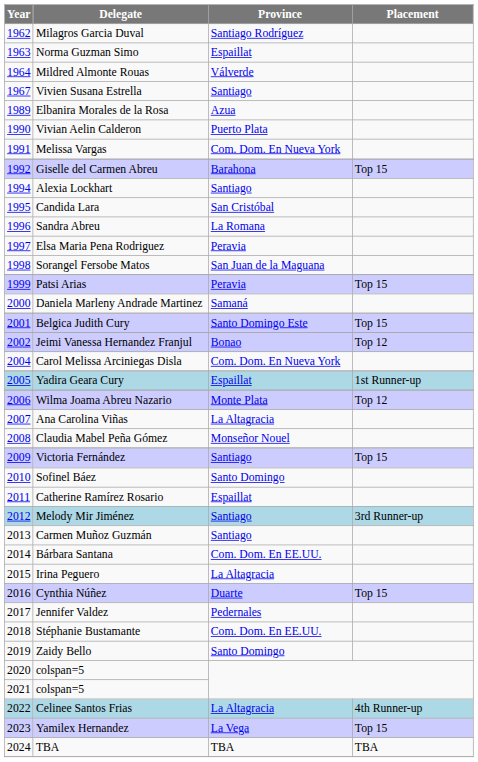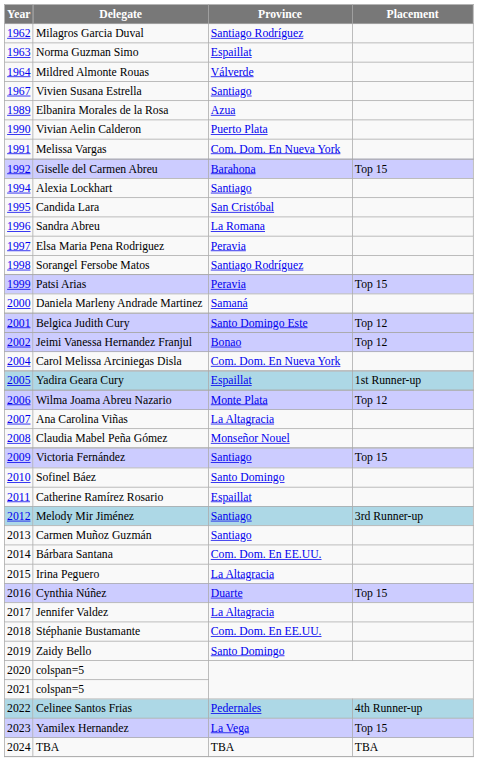(268, 265) San Juan de la Maguana -> (257, 265) Santiago Rodríguez
(371, 323) Top 15 -> (371, 323) Top 12
(236, 612) Pedernales -> (242, 612) La Altagracia
(242, 709) La Altagracia -> (236, 709) Pedernales
